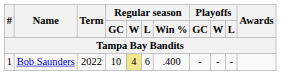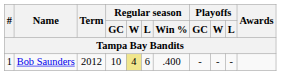(92, 62) 2022 -> (92, 62) 2012
